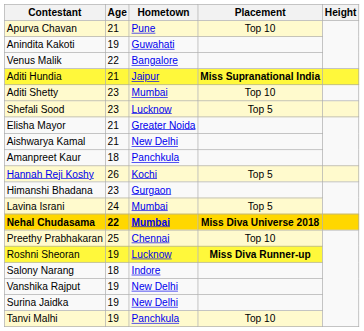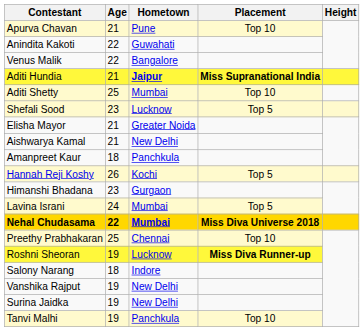(113, 45) 19 -> (113, 45) 22
(145, 77) normal -> (147, 77) bold
(113, 93) 23 -> (113, 93) 25
